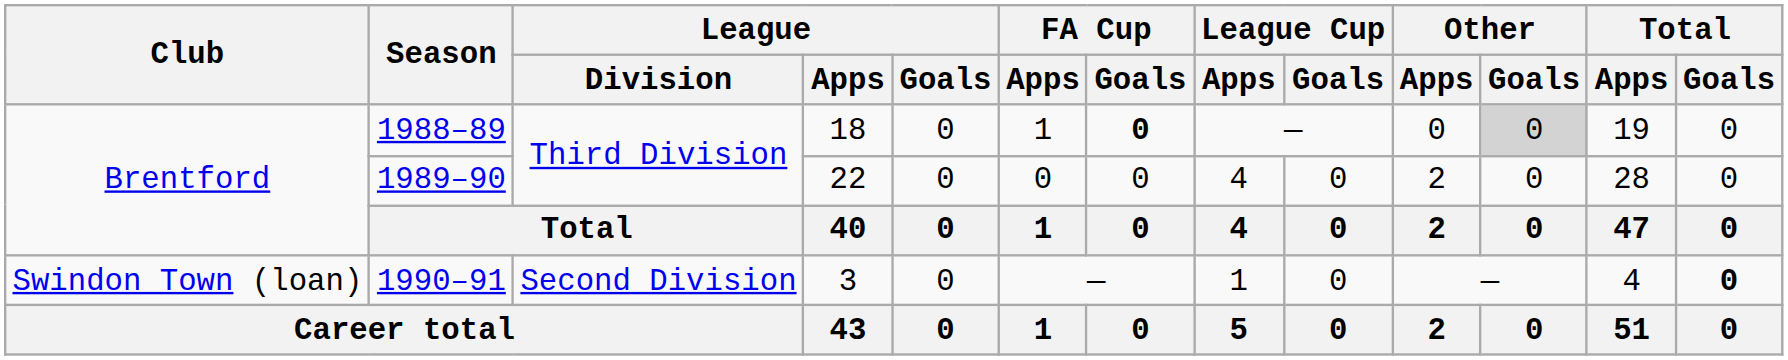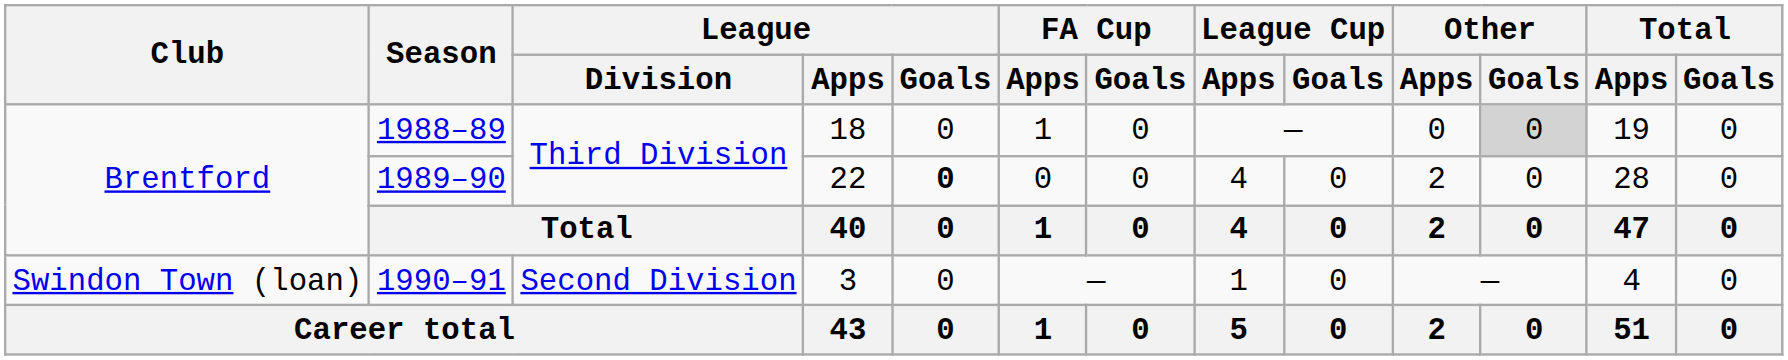(1140, 130) bold -> (1140, 130) normal
(945, 180) normal -> (945, 180) bold
(1729, 280) bold -> (1729, 280) normal
